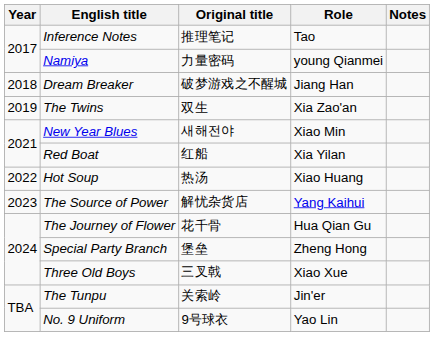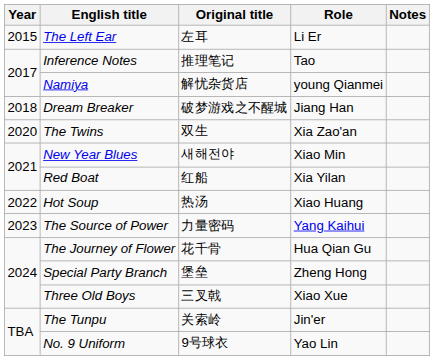+ row: (80, 37)
(208, 60) 力量密码 -> (215, 84) 解忧杂货店
(22, 107) 2019 -> (22, 131) 2020
(215, 201) 解忧杂货店 -> (208, 225) 力量密码
